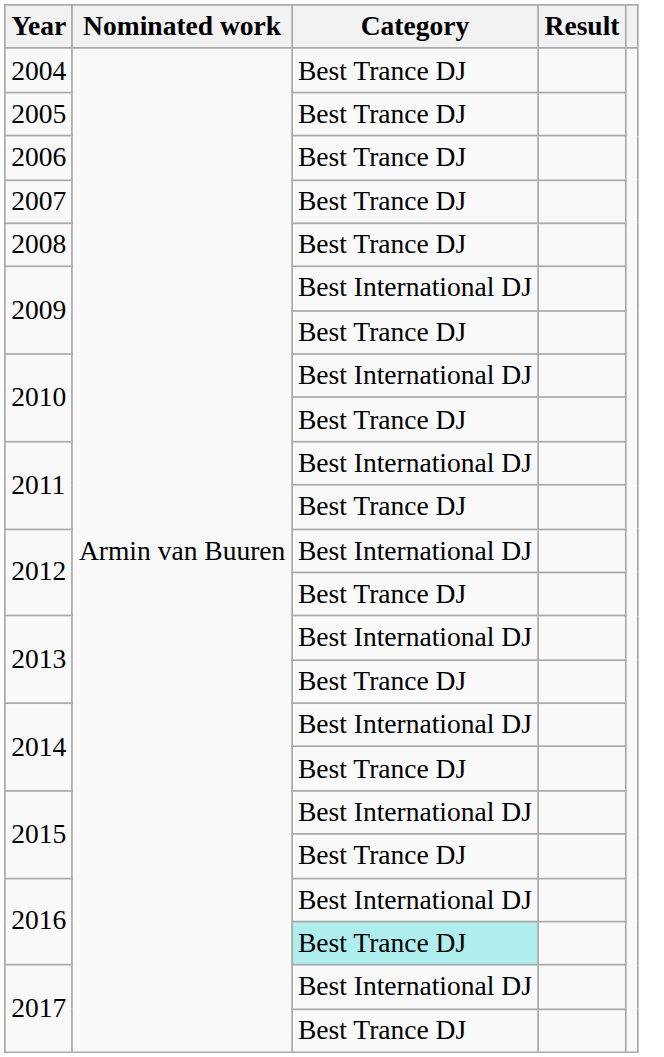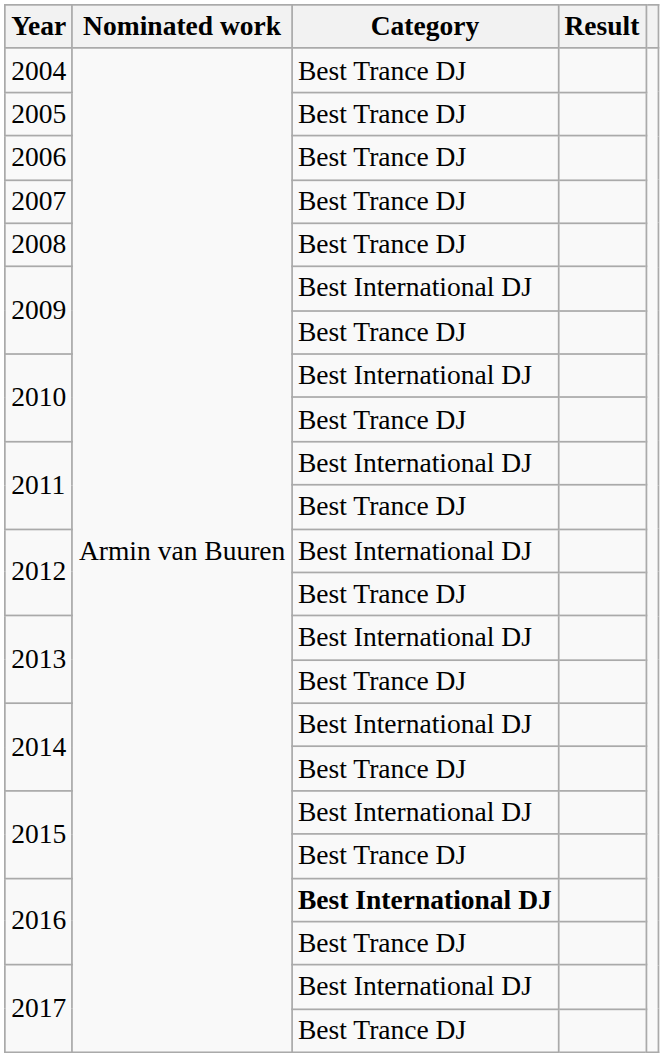(415, 899) normal -> (425, 899) bold
(382, 942) paleturquoise background -> (382, 942) no background
